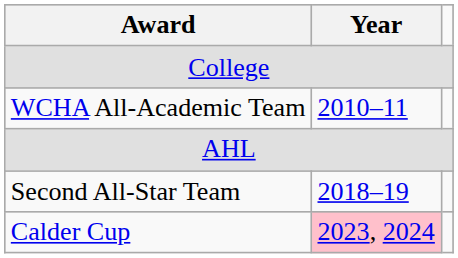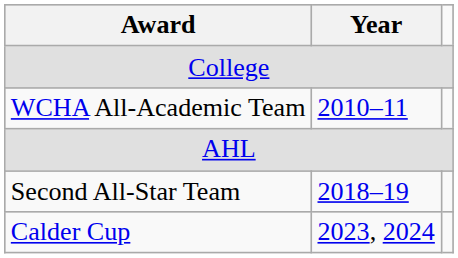(376, 231) pink background -> (376, 231) no background
